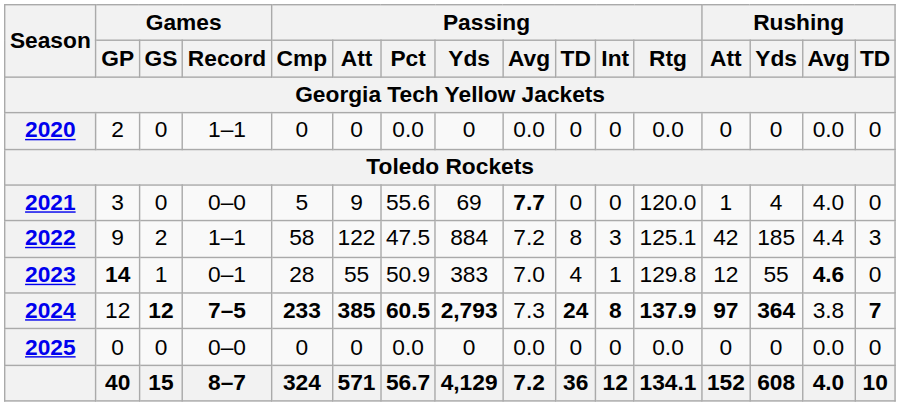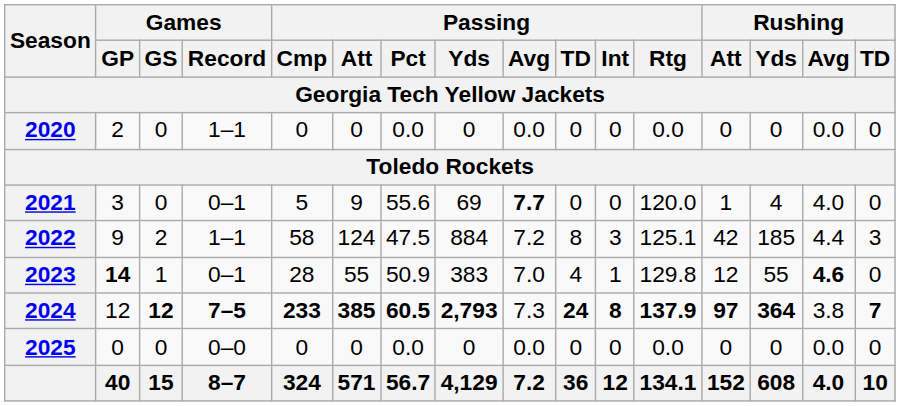(227, 202) 0–0 -> (227, 202) 0–1
(357, 238) 122 -> (357, 238) 124
